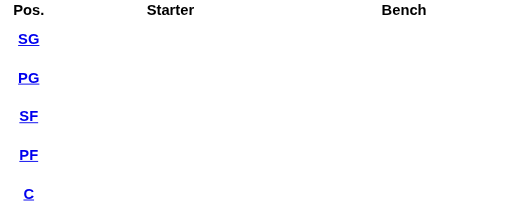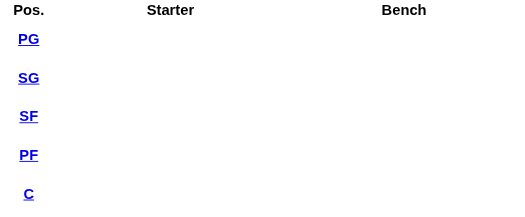rows swapped: (29, 78) <-> (29, 39)
